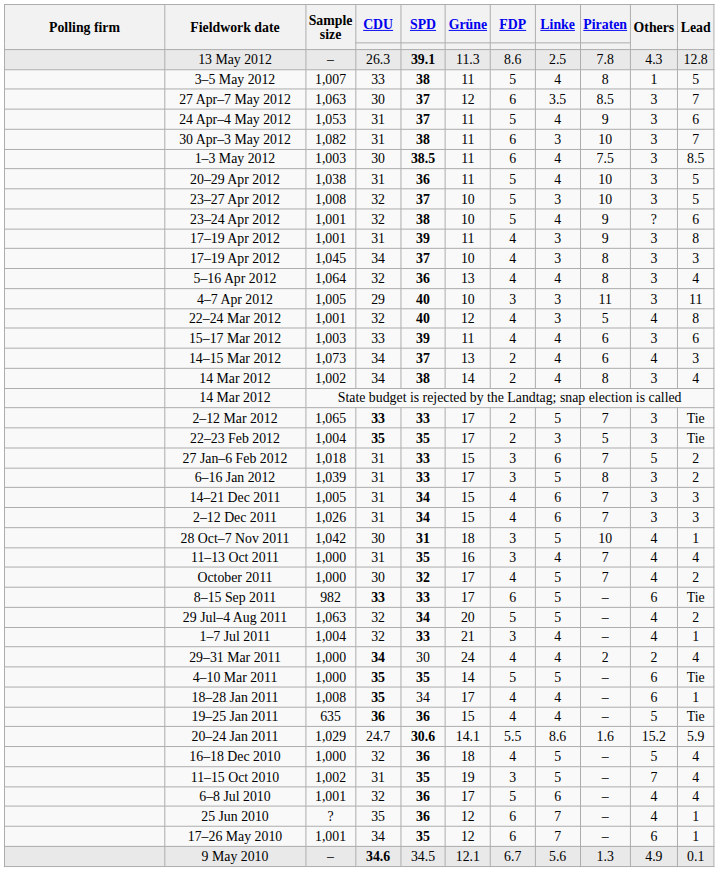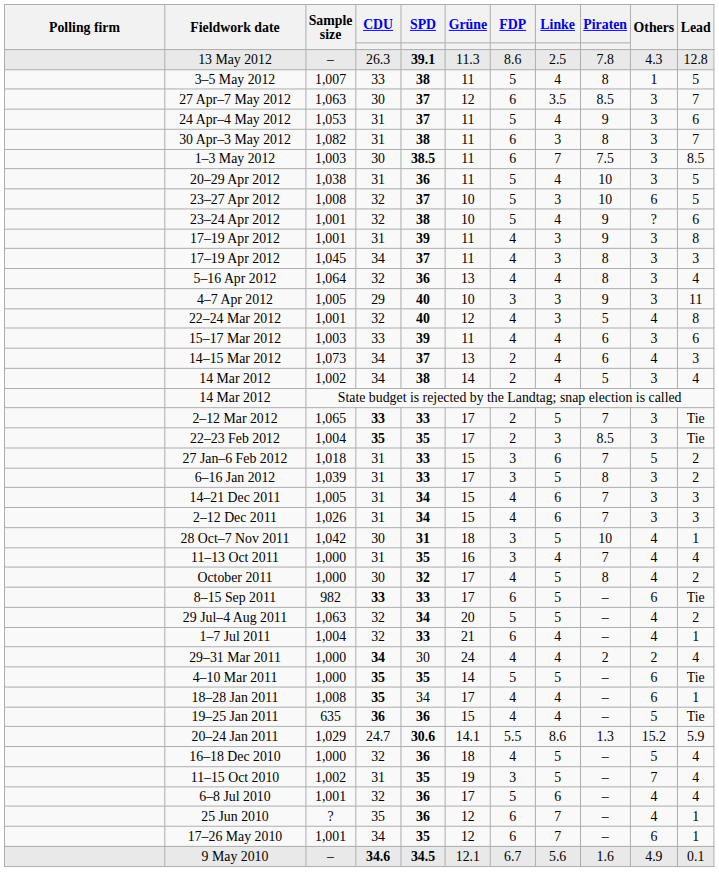(605, 139) 10 -> (605, 139) 8
(558, 159) 4 -> (558, 159) 7
(654, 199) 3 -> (654, 199) 6
(468, 259) 10 -> (468, 259) 11
(605, 299) 11 -> (605, 299) 9
(605, 378) 8 -> (605, 378) 5
(605, 438) 5 -> (605, 438) 8.5
(605, 578) 7 -> (605, 578) 8
(513, 637) 3 -> (513, 637) 6
(605, 737) 1.6 -> (605, 737) 1.3
(423, 857) normal -> (423, 857) bold
(605, 857) 1.3 -> (605, 857) 1.6
